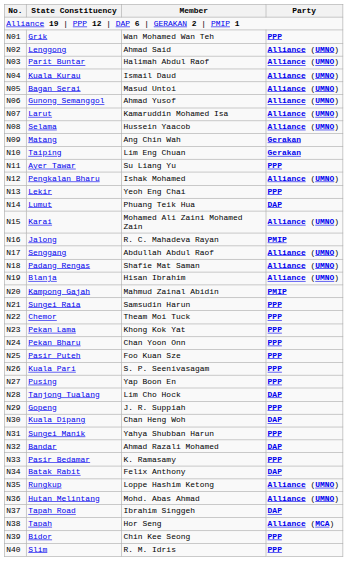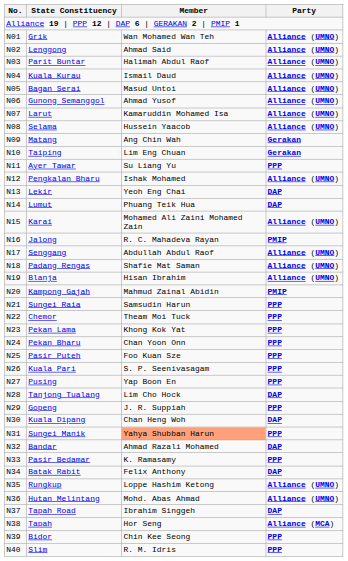(275, 37) PPP -> (303, 37) Alliance (UMNO)
(275, 192) PPP -> (275, 192) DAP
(169, 433) no background -> (169, 433) lightsalmon background
